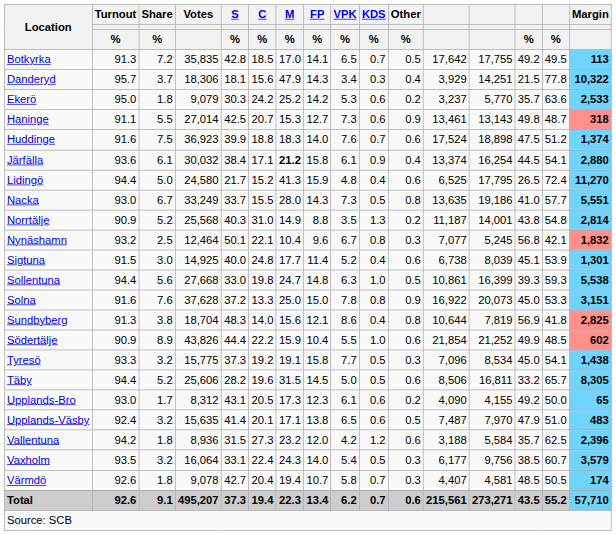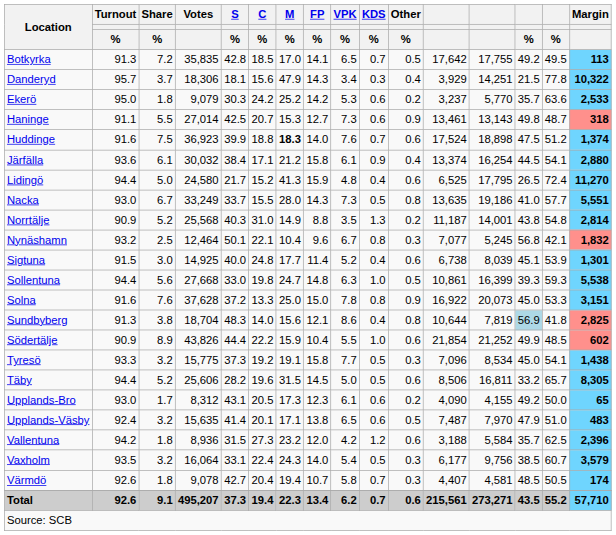(290, 140) normal -> (290, 140) bold
(290, 160) bold -> (290, 160) normal
(529, 320) no background -> (529, 320) lightblue background
